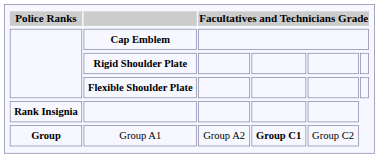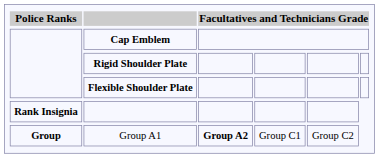(224, 135) normal -> (226, 135) bold
(279, 135) bold -> (280, 135) normal
